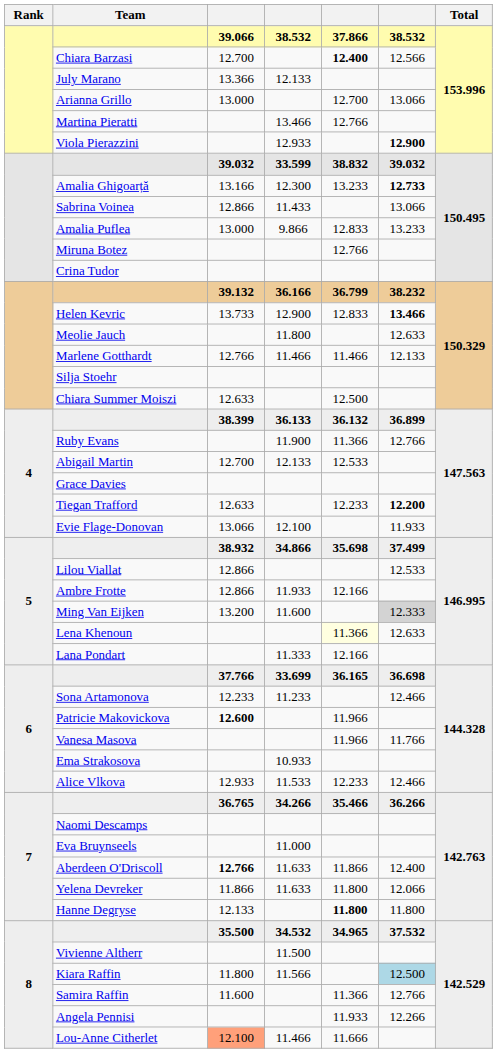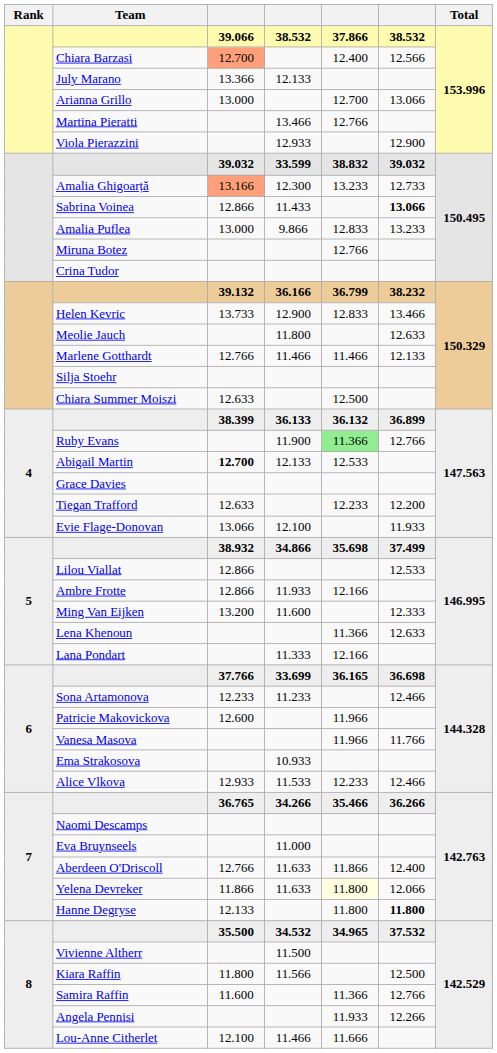(236, 57) no background -> (236, 57) lightsalmon background
(350, 57) bold -> (350, 57) normal
(407, 143) bold -> (407, 143) normal
(236, 185) no background -> (236, 185) lightsalmon background
(407, 185) bold -> (407, 185) normal
(407, 207) normal -> (407, 207) bold
(407, 313) bold -> (407, 313) normal
(350, 441) no background -> (350, 441) lightgreen background
(236, 462) normal -> (236, 462) bold
(407, 505) bold -> (407, 505) normal
(407, 611) lightgrey background -> (407, 611) no background
(350, 633) lightyellow background -> (350, 633) no background
(236, 718) bold -> (236, 718) normal
(236, 867) bold -> (236, 867) normal
(350, 888) no background -> (350, 888) lightyellow background
(350, 910) bold -> (350, 910) normal
(407, 910) normal -> (407, 910) bold
(407, 973) lightblue background -> (407, 973) no background
(236, 1037) lightsalmon background -> (236, 1037) no background
